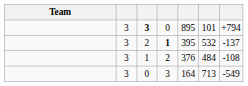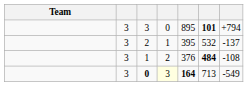(147, 28) bold -> (147, 28) normal
(209, 28) normal -> (209, 28) bold
(168, 43) bold -> (168, 43) normal
(209, 58) normal -> (209, 58) bold
(147, 74) normal -> (147, 74) bold
(168, 74) no background -> (168, 74) lightyellow background
(188, 74) normal -> (188, 74) bold
